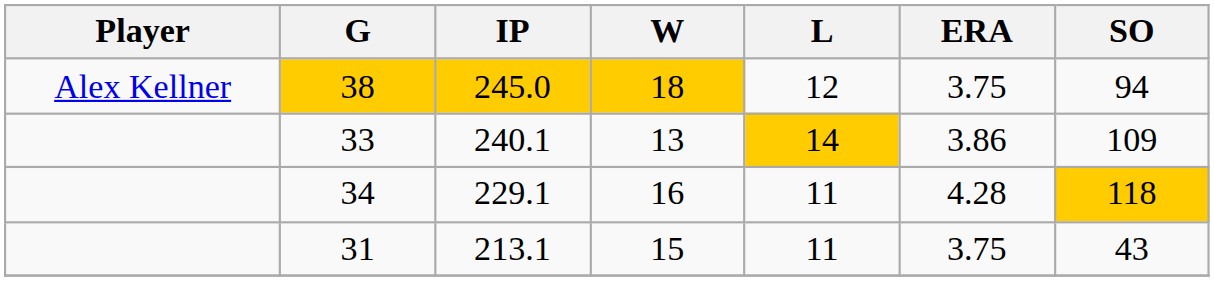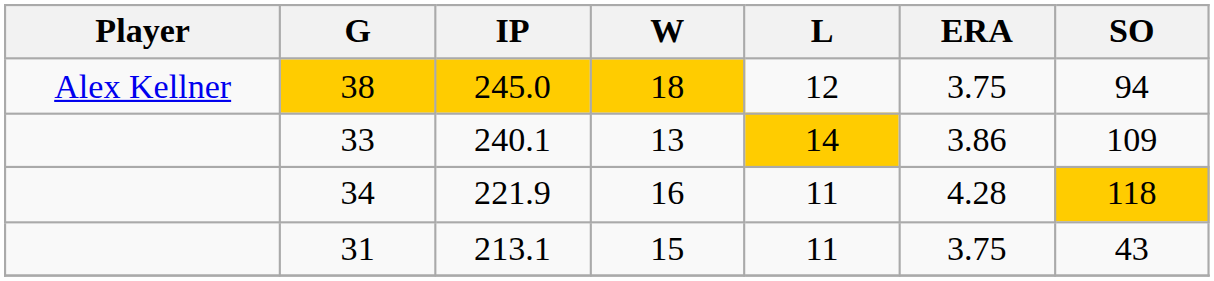(512, 193) 229.1 -> (512, 193) 221.9
